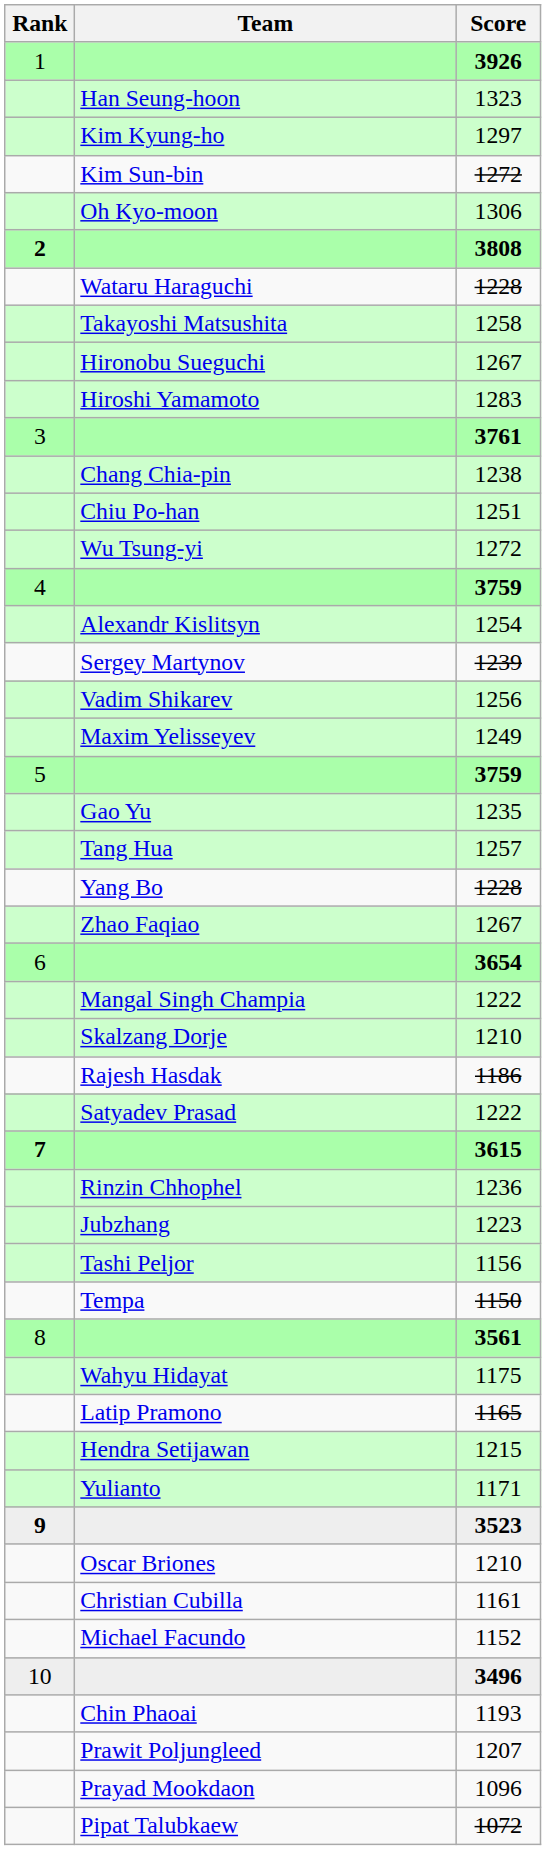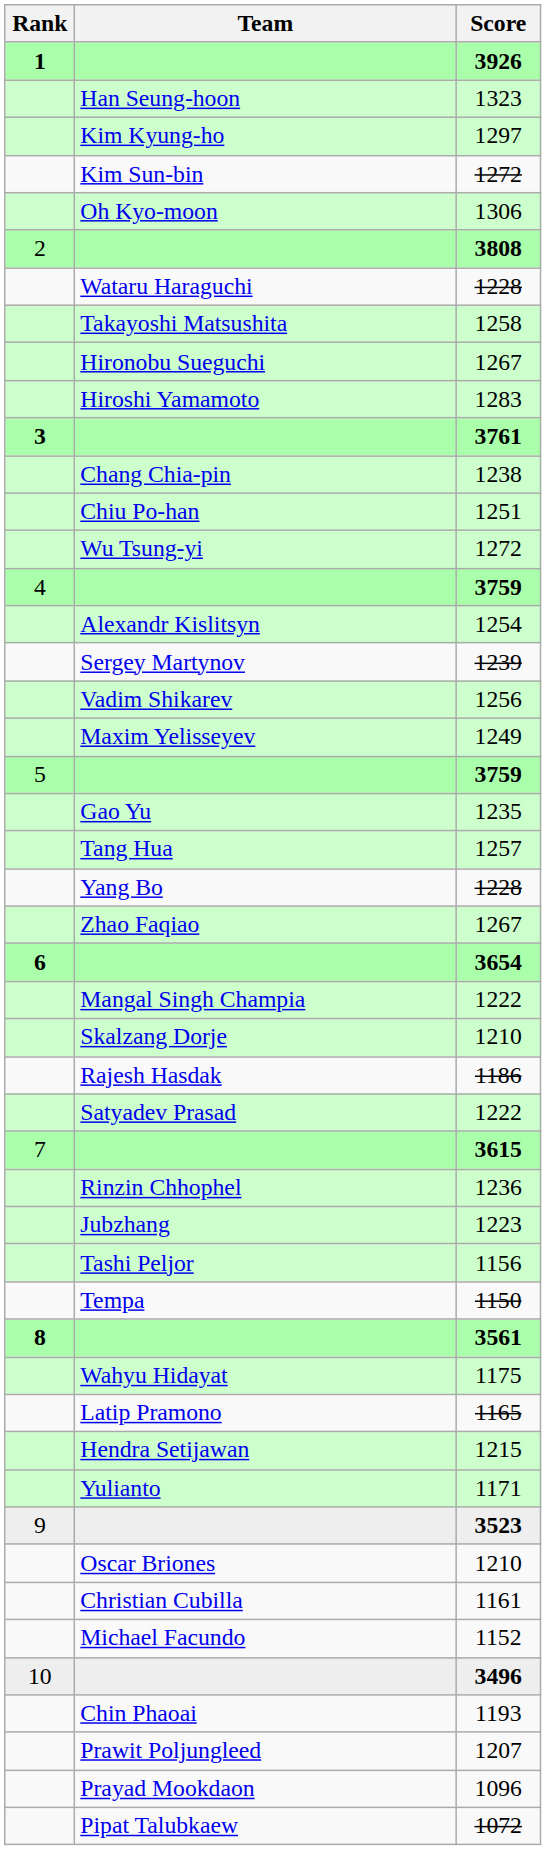(40, 60) normal -> (40, 60) bold
(40, 248) bold -> (40, 248) normal
(40, 436) normal -> (40, 436) bold
(40, 962) normal -> (40, 962) bold
(40, 1149) bold -> (40, 1149) normal
(40, 1337) normal -> (40, 1337) bold
(40, 1525) bold -> (40, 1525) normal
